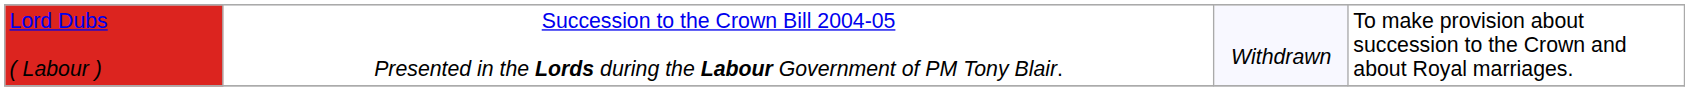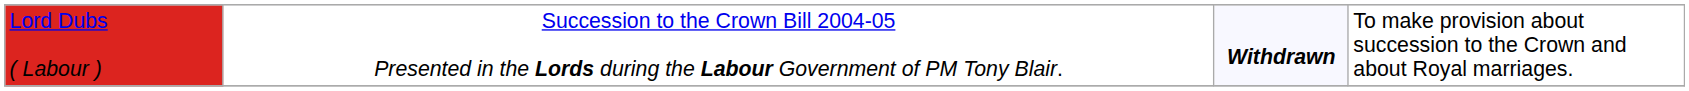(1281, 57) normal -> (1281, 57) bold
